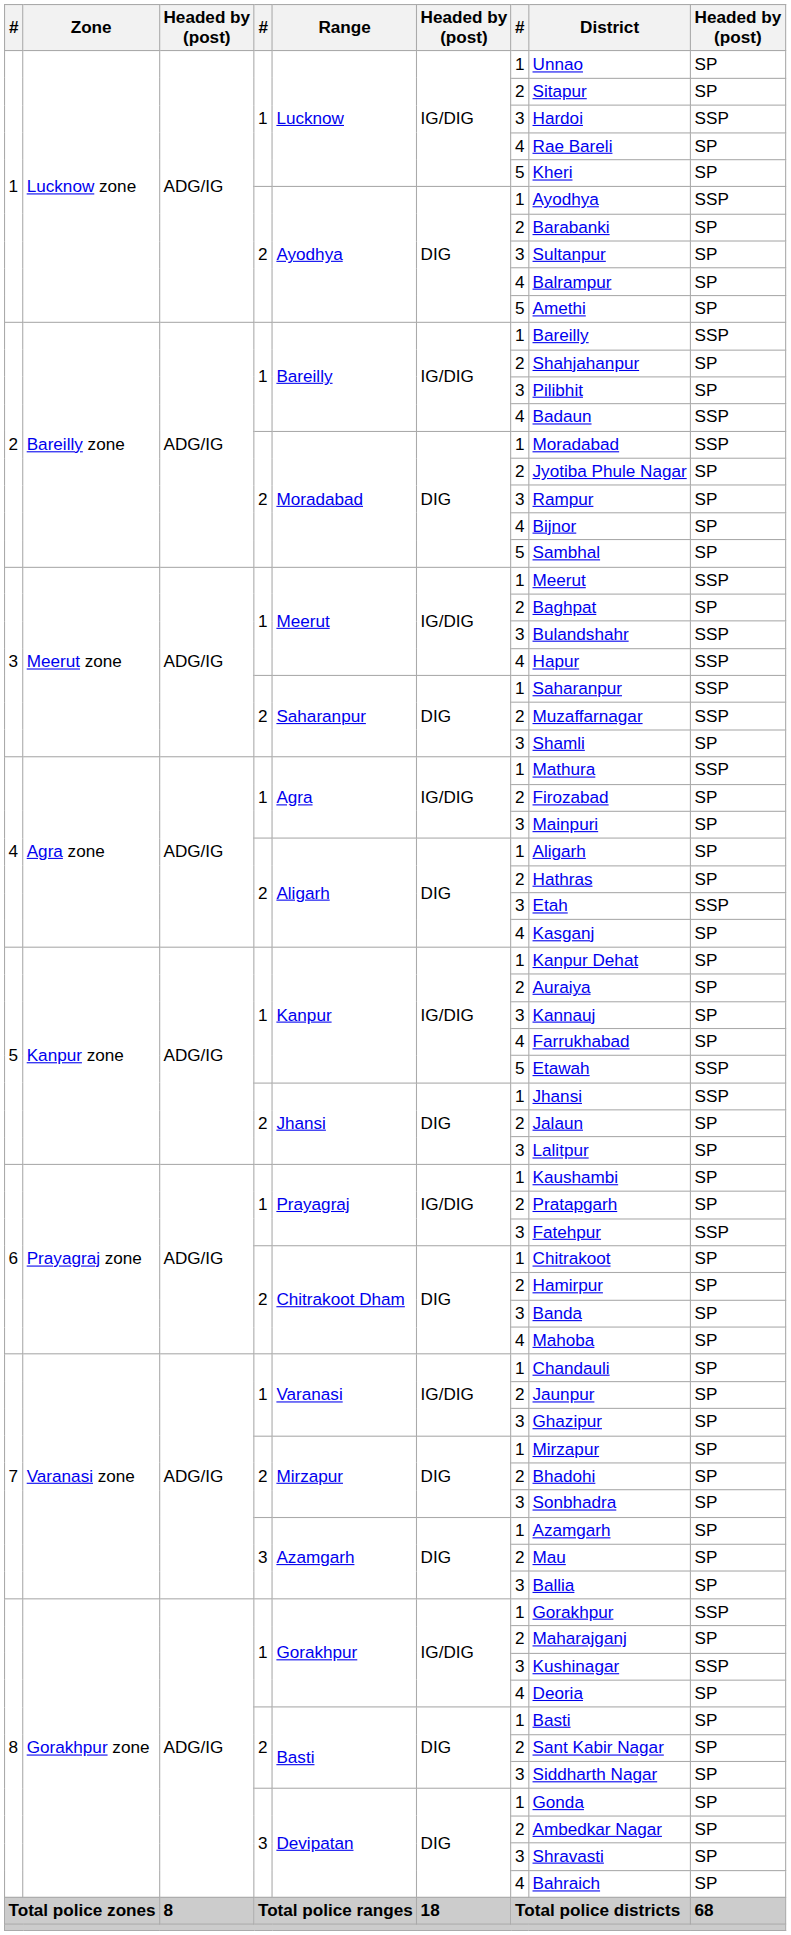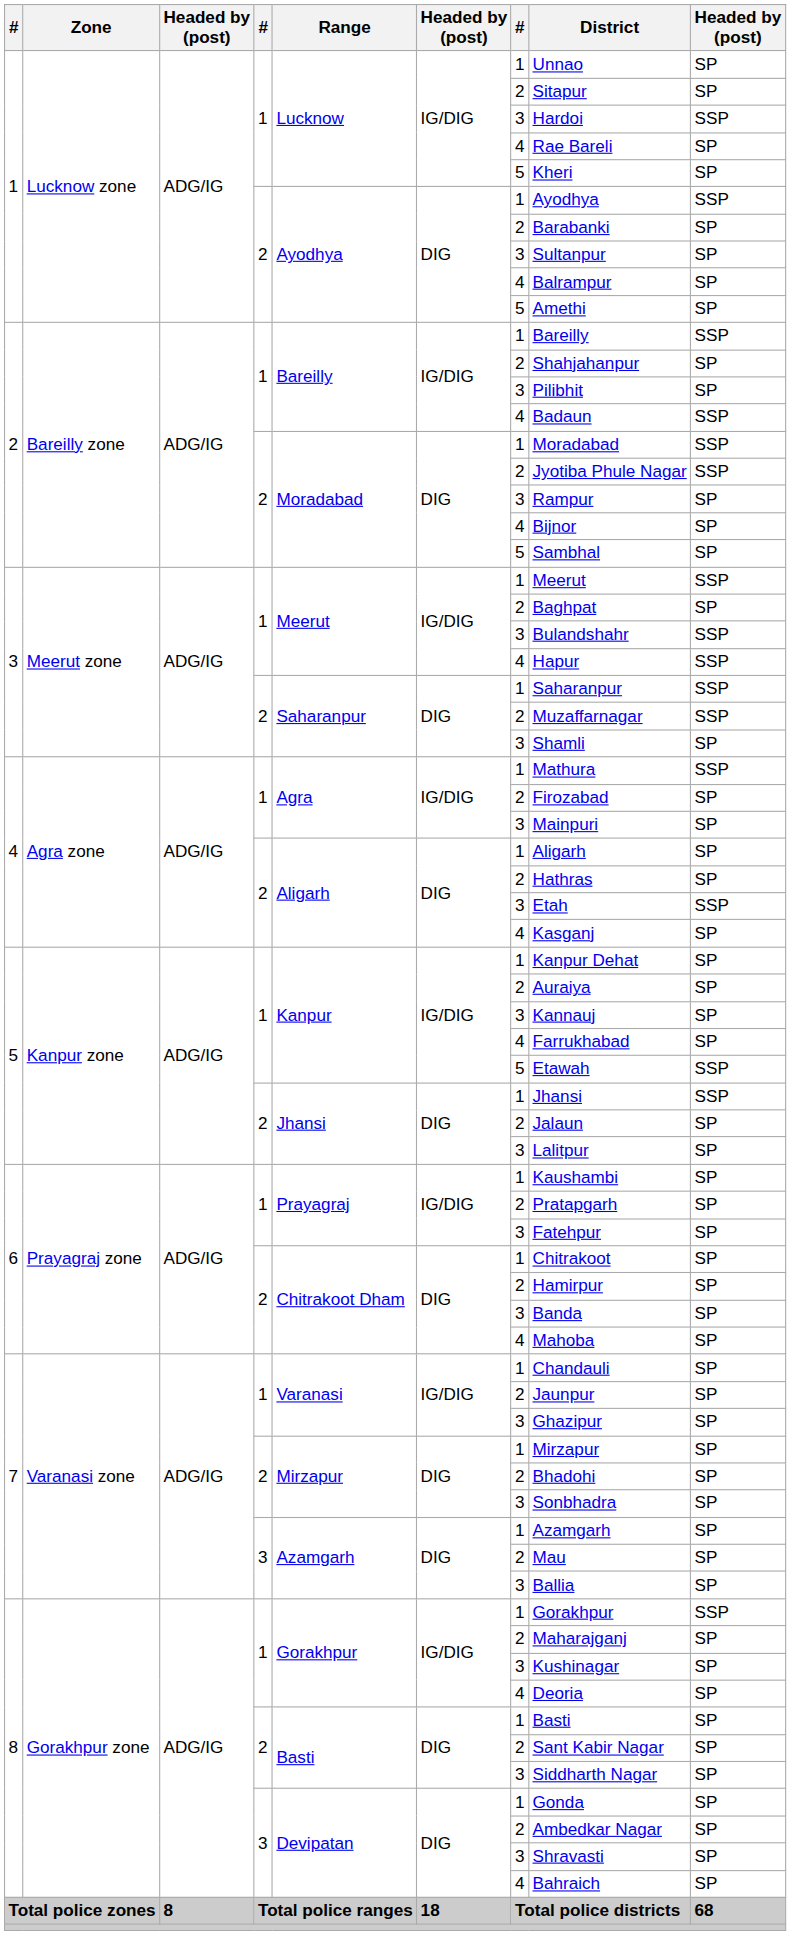(706, 471) SP -> (712, 471) SSP
(712, 1231) SSP -> (706, 1231) SP
(712, 1666) SSP -> (706, 1666) SP
